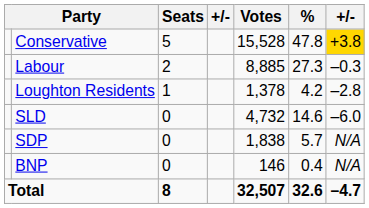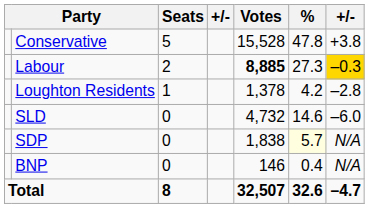(345, 41) gold background -> (345, 41) no background
(265, 66) normal -> (265, 66) bold
(346, 66) no background -> (346, 66) gold background
(312, 141) no background -> (312, 141) lightyellow background
